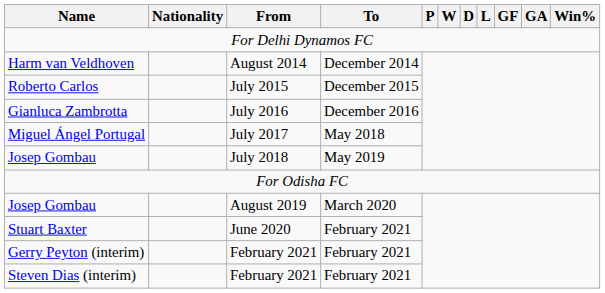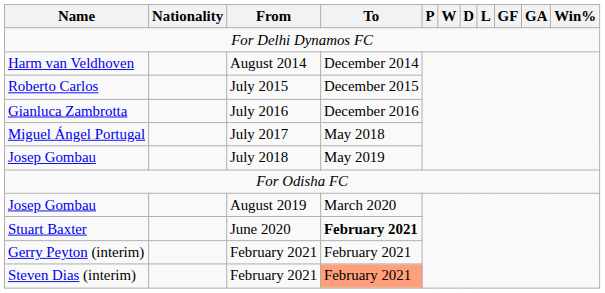(368, 228) normal -> (371, 228) bold
(368, 275) no background -> (368, 275) lightsalmon background
